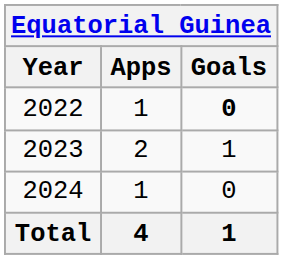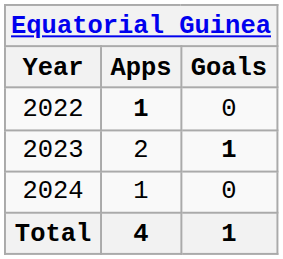(141, 109) normal -> (141, 109) bold
(229, 109) bold -> (229, 109) normal
(229, 150) normal -> (229, 150) bold
